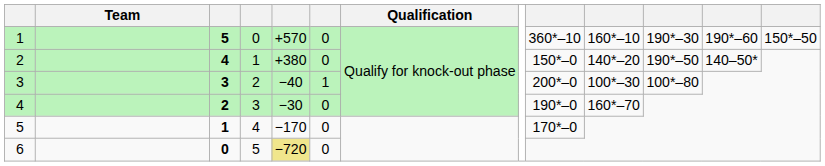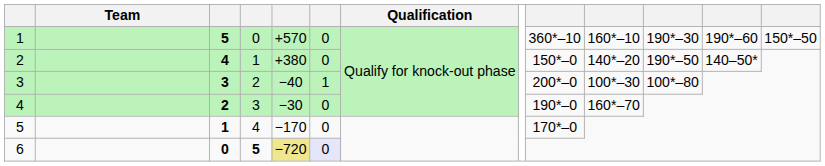(256, 149) normal -> (256, 149) bold
(325, 149) no background -> (325, 149) lavender background
